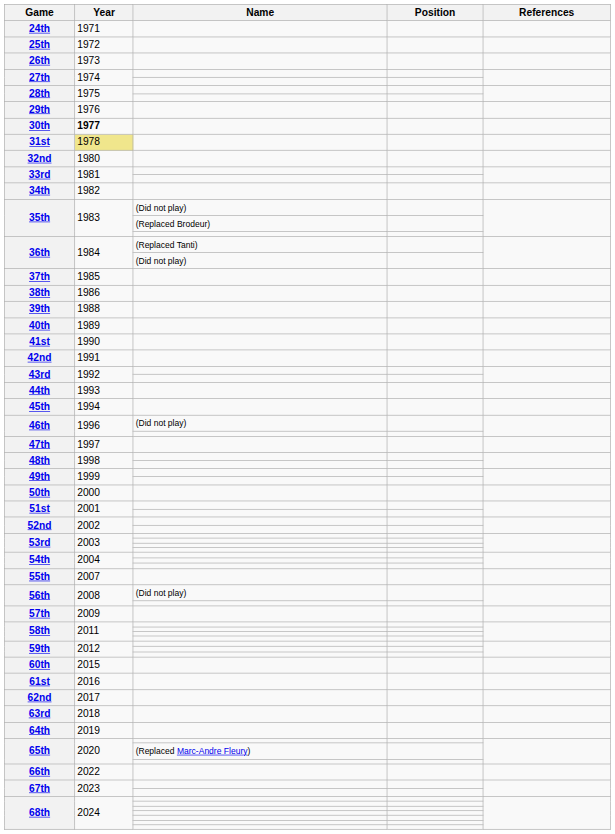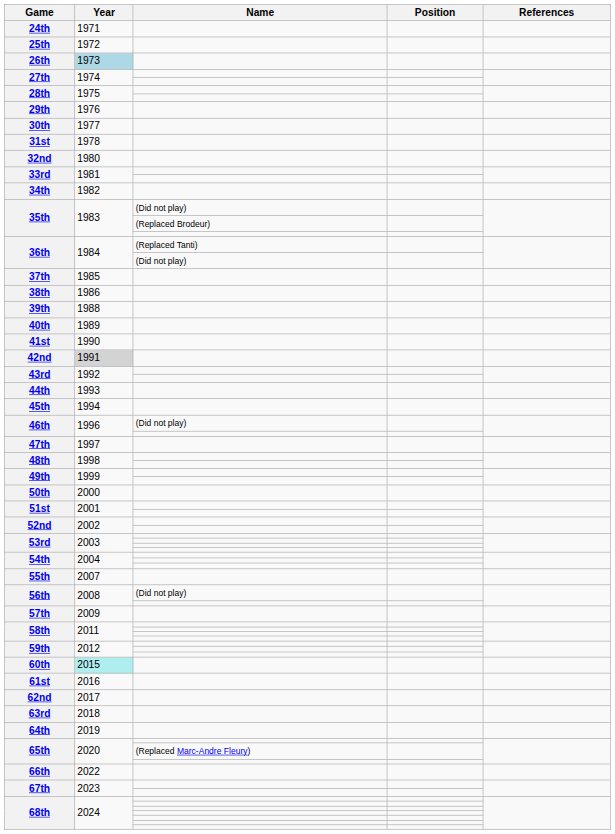(89, 61) no background -> (89, 61) lightblue background
(89, 126) bold -> (89, 126) normal
(89, 142) khaki background -> (89, 142) no background
(89, 358) no background -> (89, 358) lightgrey background
(89, 665) no background -> (89, 665) paleturquoise background
